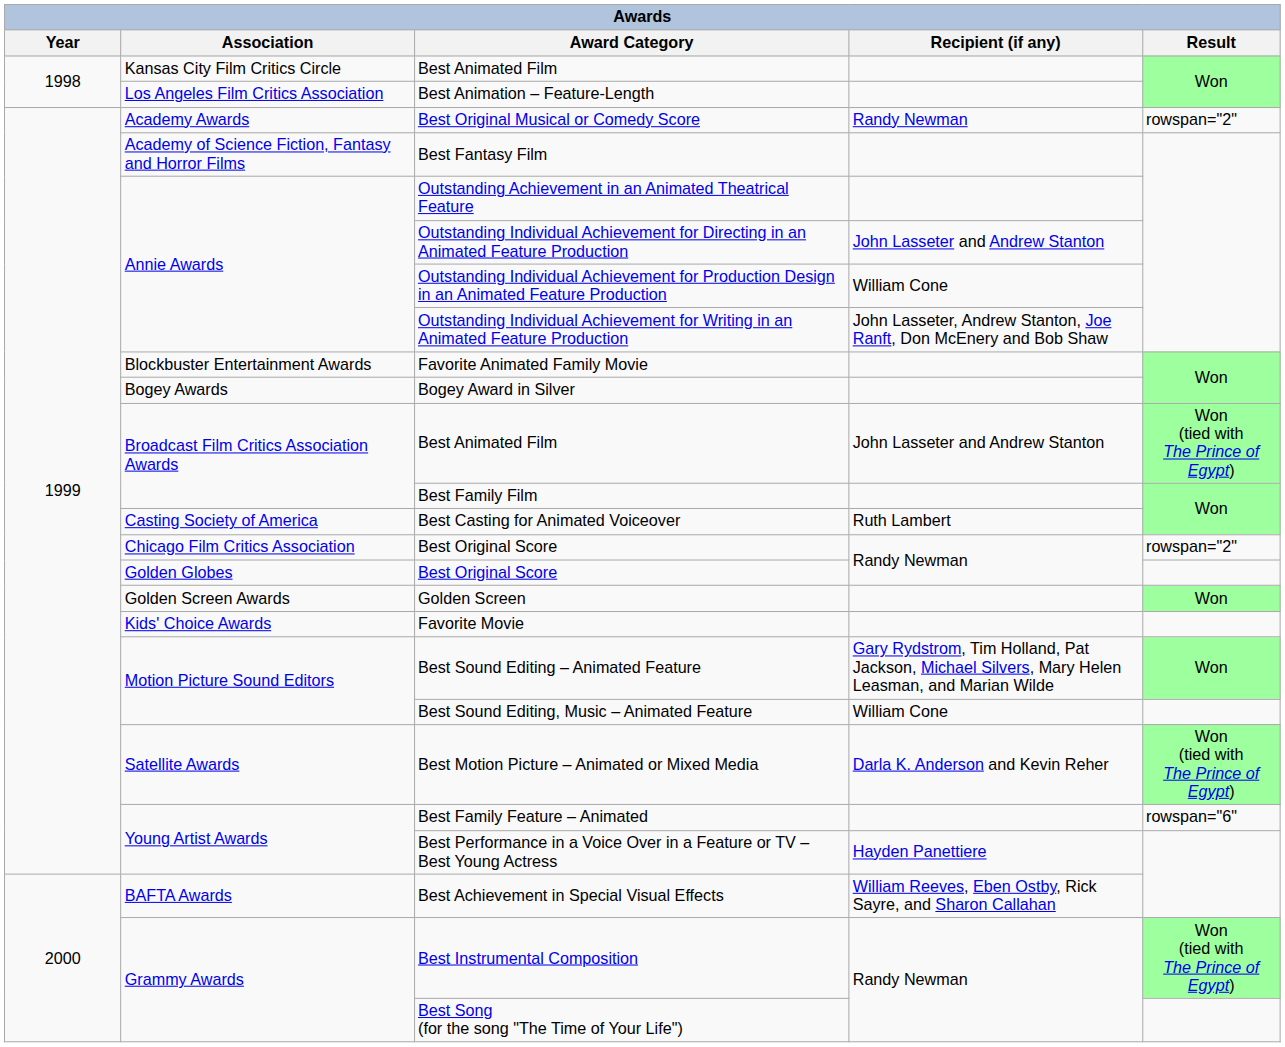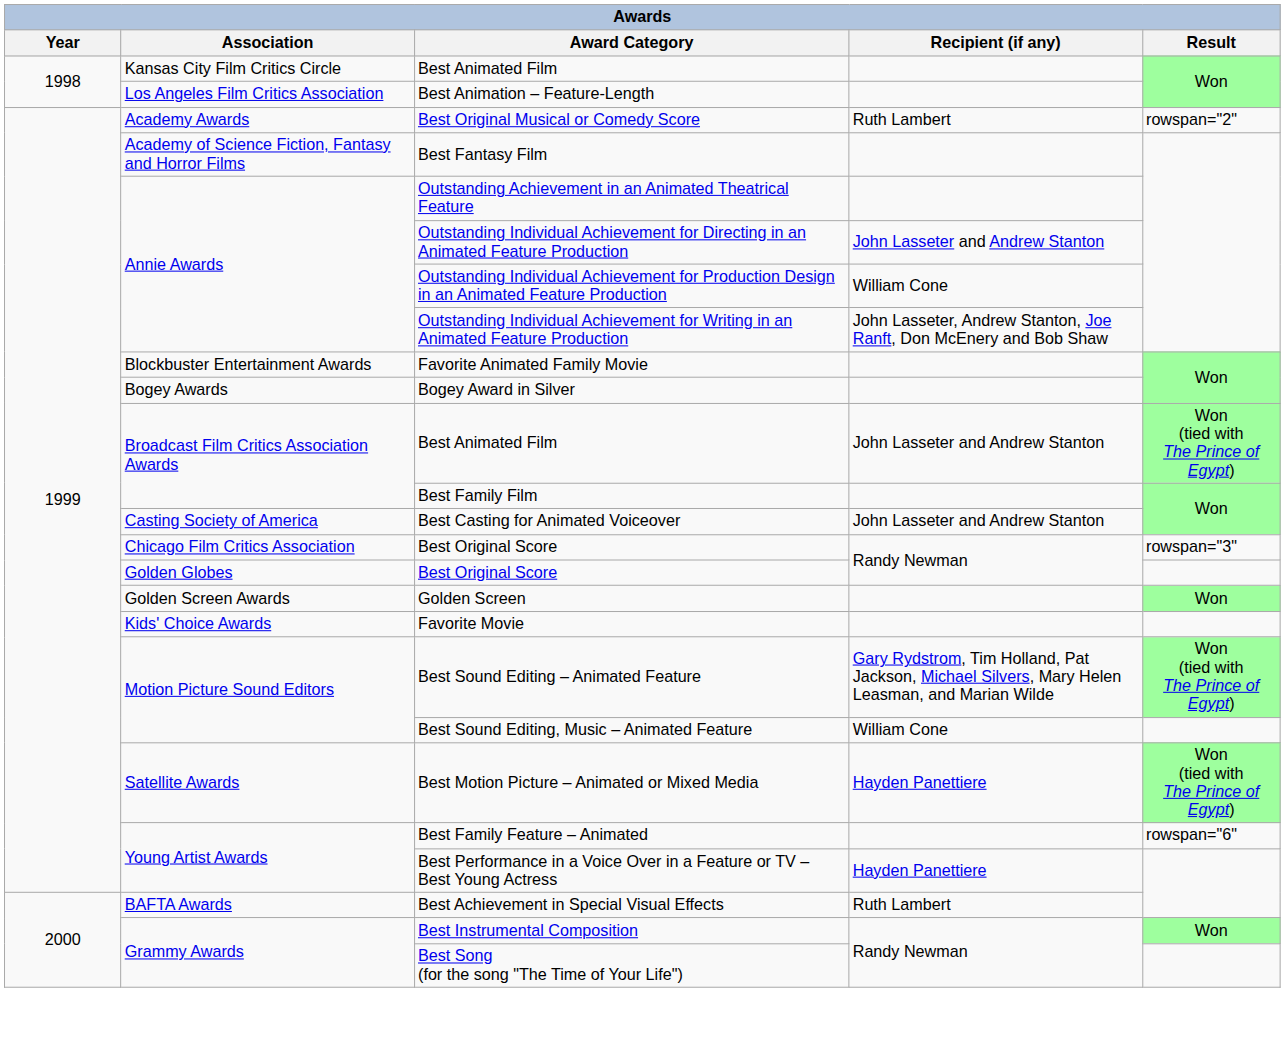(910, 119) Randy Newman -> (902, 119) Ruth Lambert
(902, 521) Ruth Lambert -> (978, 521) John Lasseter and Andrew Stanton
(1191, 547) rowspan="2" -> (1191, 547) rowspan="3"
(1211, 667) Won -> (1211, 676) Won (tied with The Prince of Egypt)
(981, 764) Darla K. Anderson and Kevin Reher -> (920, 782) Hayden Panettiere
(975, 896) William Reeves, Eben Ostby, Rick Sayre, and Sharon Callahan -> (902, 905) Ruth Lambert
(1211, 958) Won (tied with The Prince of Egypt) -> (1211, 930) Won
